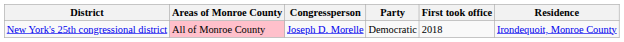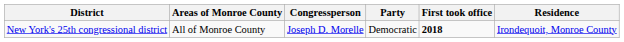(219, 29) pink background -> (219, 29) no background
(432, 29) normal -> (432, 29) bold
